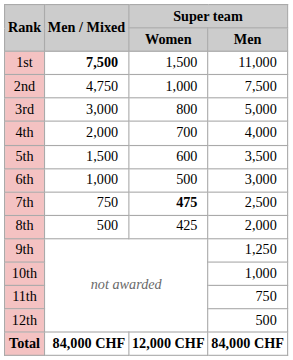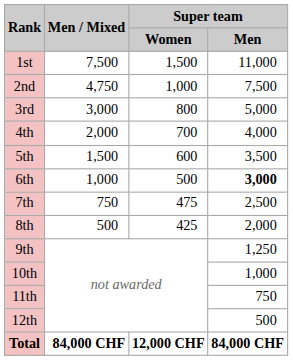(106, 62) bold -> (106, 62) normal
(264, 179) normal -> (264, 179) bold
(190, 203) bold -> (190, 203) normal
